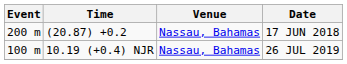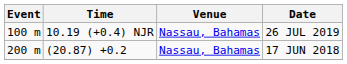rows swapped: (100, 50) <-> (86, 32)
